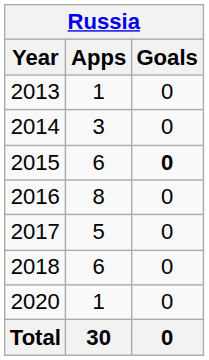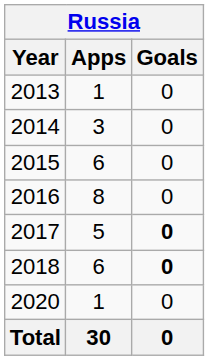(167, 162) bold -> (167, 162) normal
(167, 232) normal -> (167, 232) bold
(167, 267) normal -> (167, 267) bold
